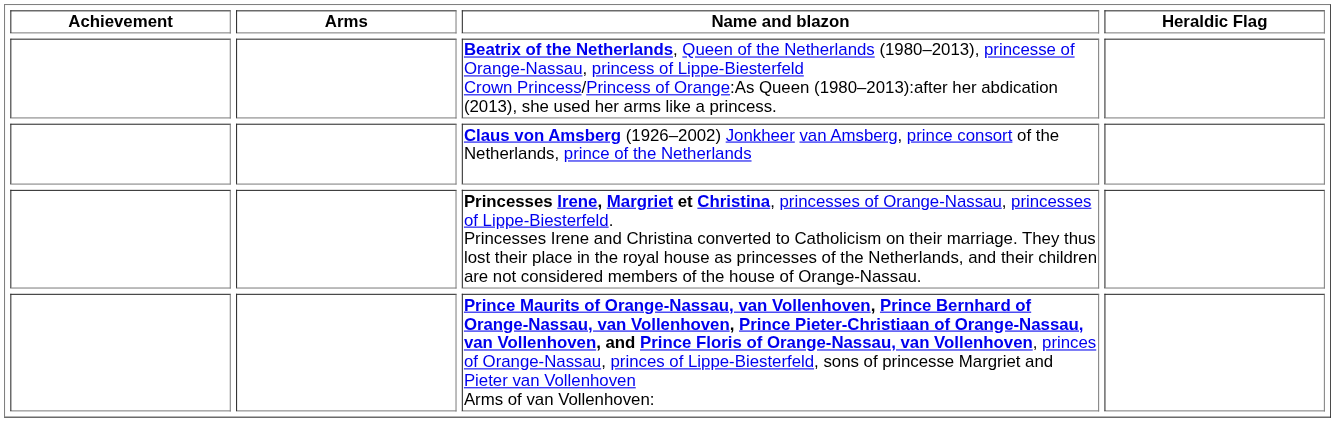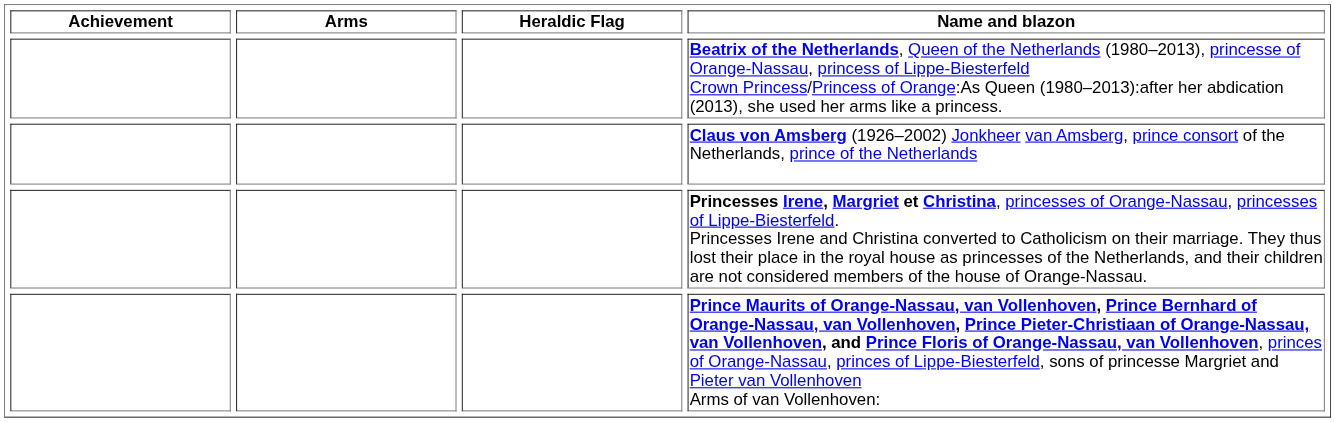columns swapped: (1215, 21) <-> (780, 21)
